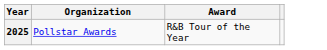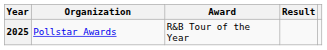+ column: (299, 12)
